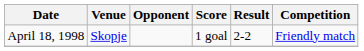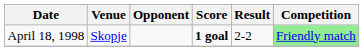(211, 35) normal -> (212, 35) bold
(315, 35) no background -> (316, 35) lightgreen background
